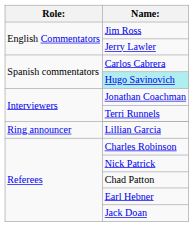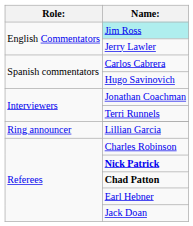(123, 30) no background -> (123, 30) paleturquoise background
(140, 80) paleturquoise background -> (140, 80) no background
(130, 163) normal -> (132, 163) bold
(129, 180) normal -> (132, 180) bold
